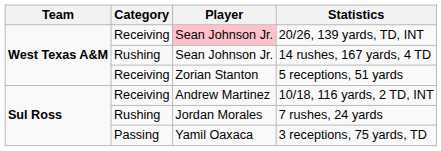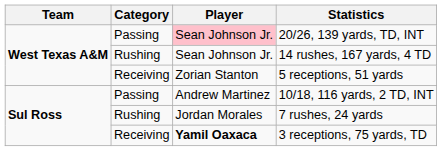(142, 35) Receiving -> (136, 35) Passing
(142, 95) Receiving -> (136, 95) Passing
(136, 135) Passing -> (142, 135) Receiving
(214, 135) normal -> (216, 135) bold
